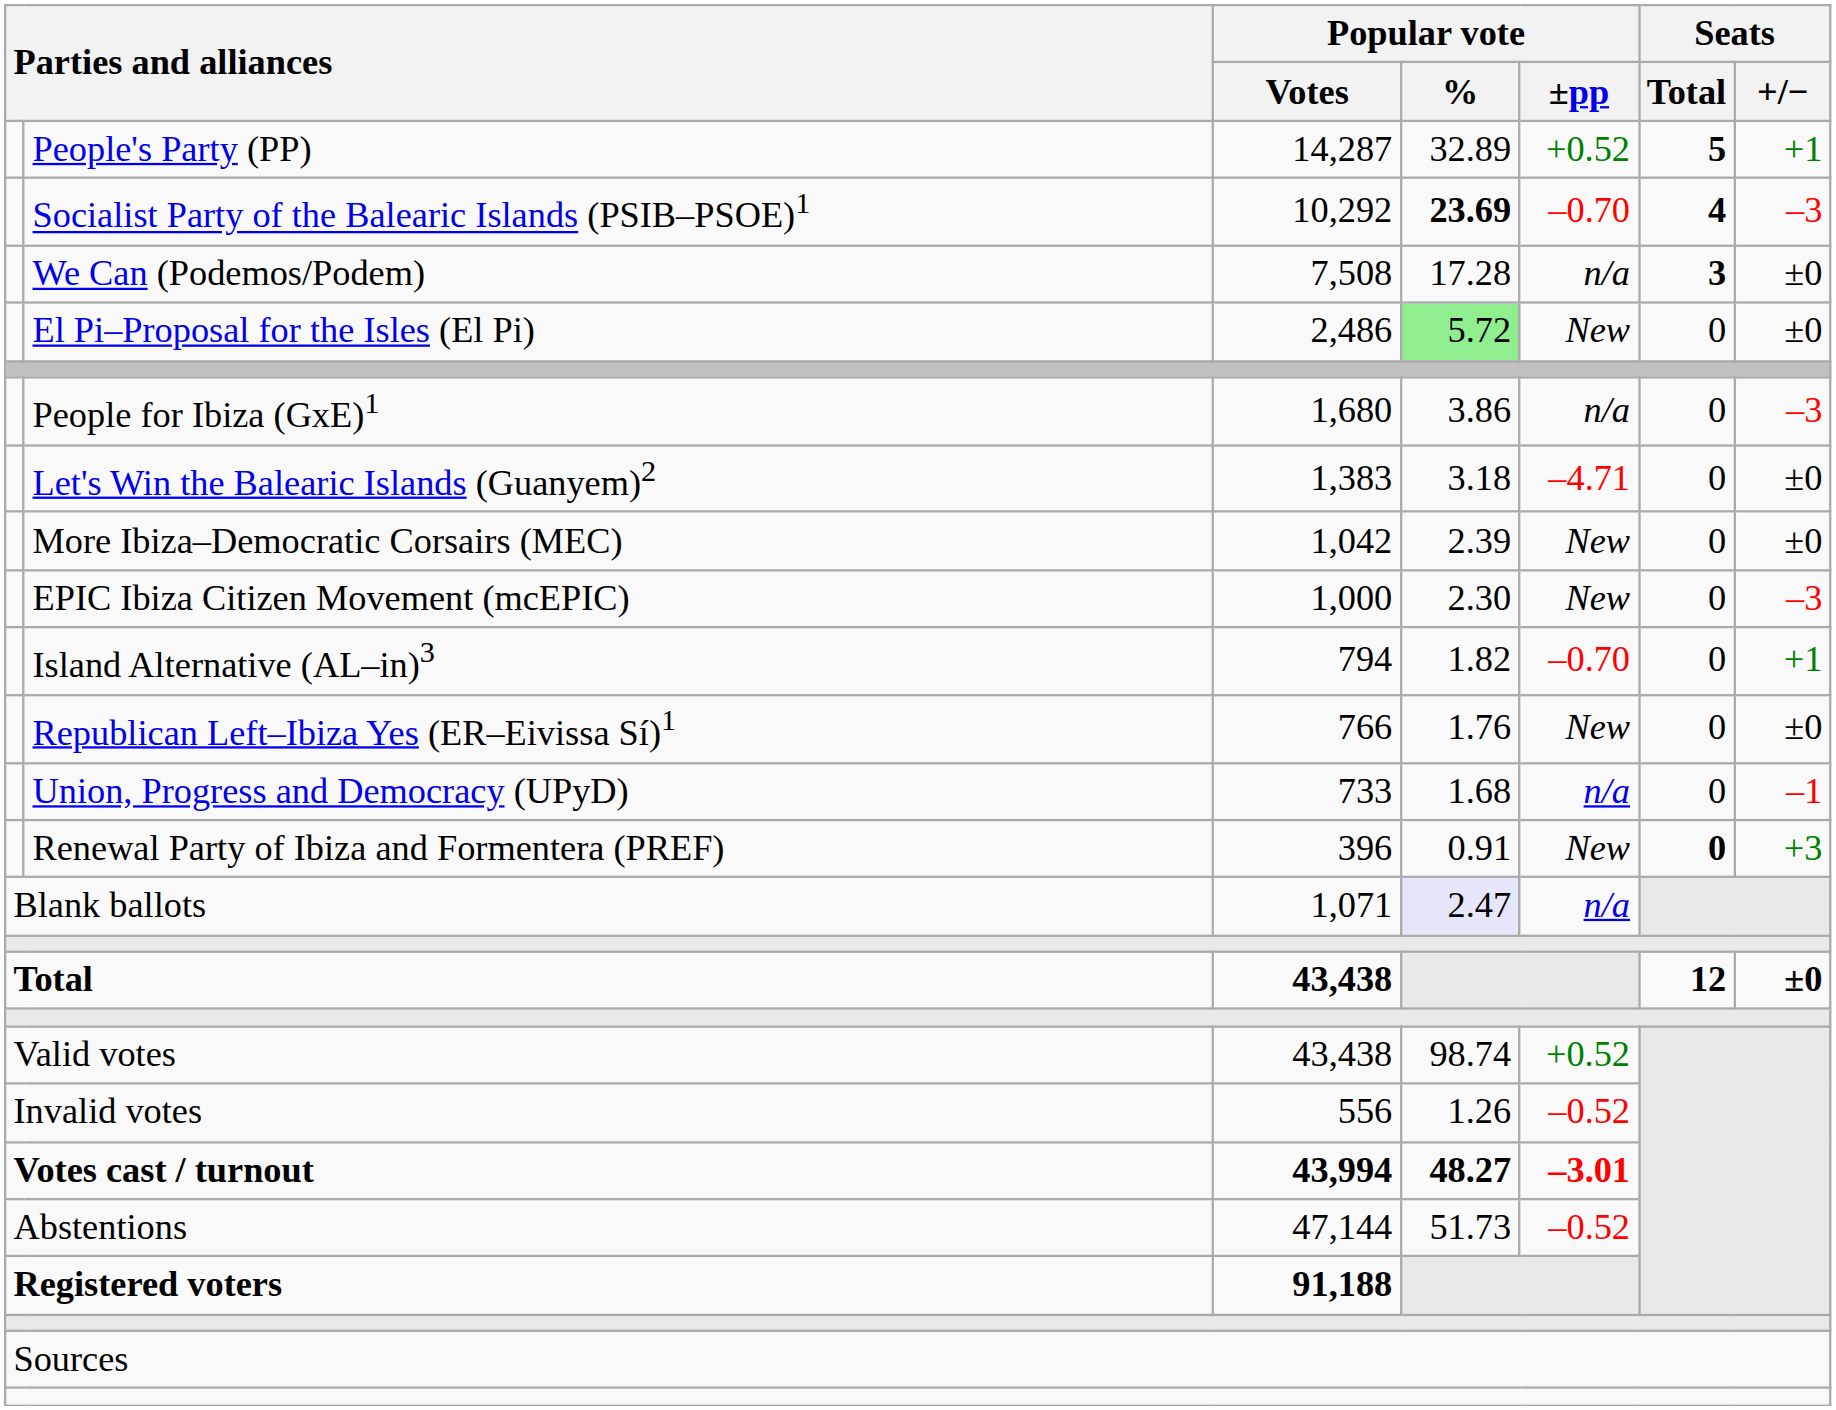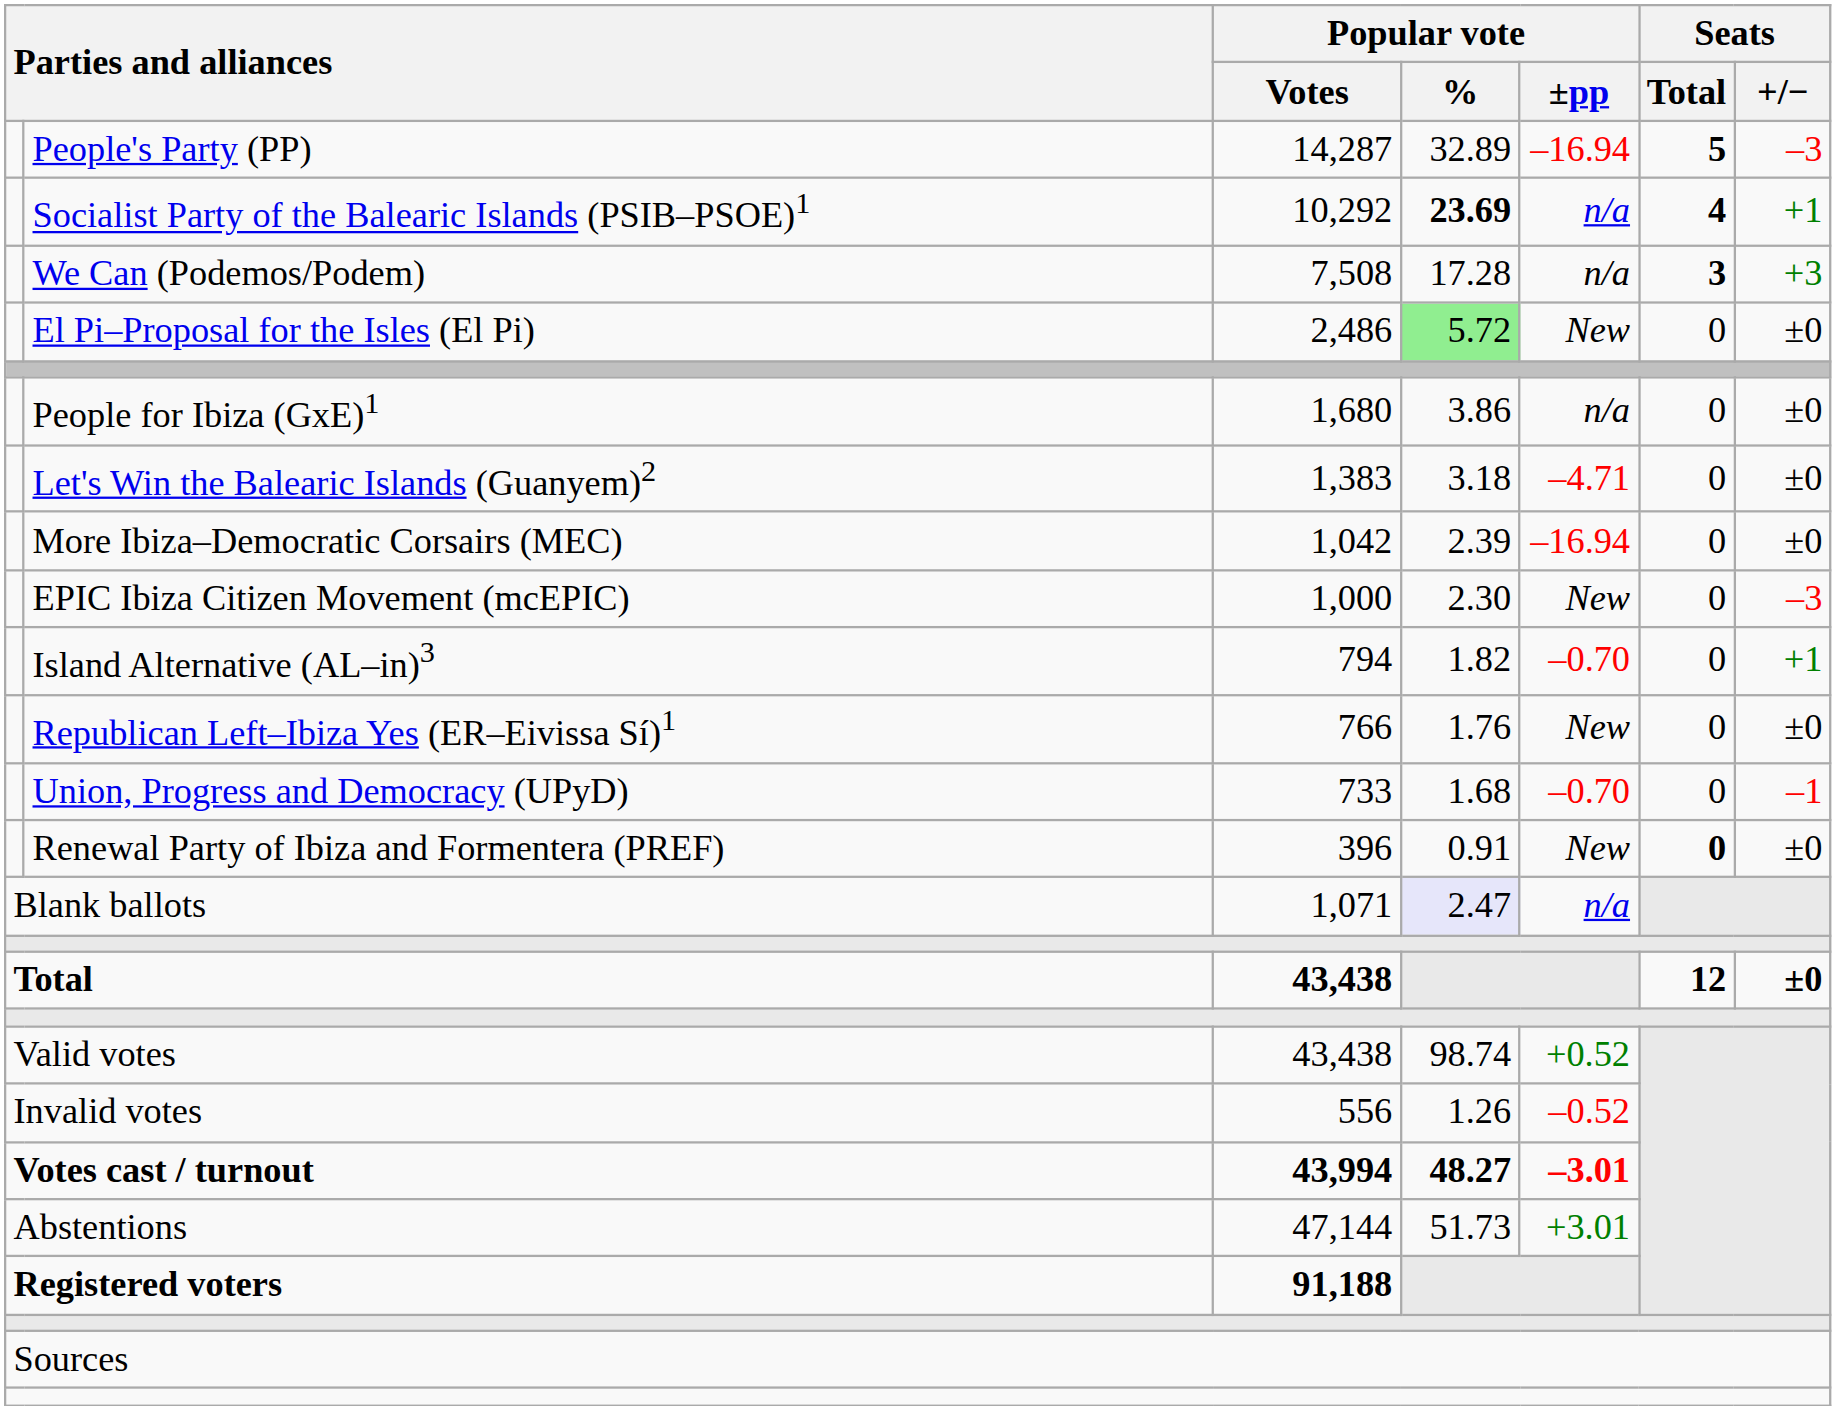(1588, 148) +0.52 -> (1580, 148) –16.94
(1803, 148) +1 -> (1804, 148) –3
(1589, 210) –0.70 -> (1607, 210) n/a
(1804, 210) –3 -> (1803, 210) +1
(1803, 273) ±0 -> (1803, 273) +3
(1804, 410) –3 -> (1803, 410) ±0
(1598, 540) New -> (1580, 540) –16.94
(1607, 790) n/a -> (1589, 790) –0.70
(1803, 847) +3 -> (1803, 847) ±0
(1589, 1227) –0.52 -> (1588, 1227) +3.01
